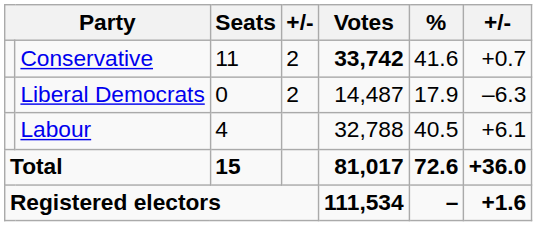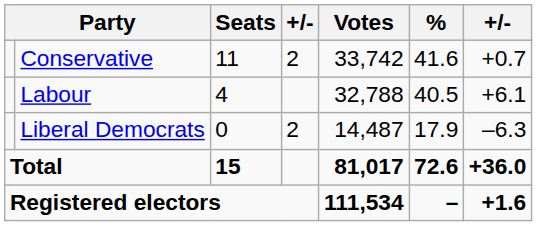(369, 58) bold -> (369, 58) normal
rows swapped: (56, 130) <-> (113, 94)
